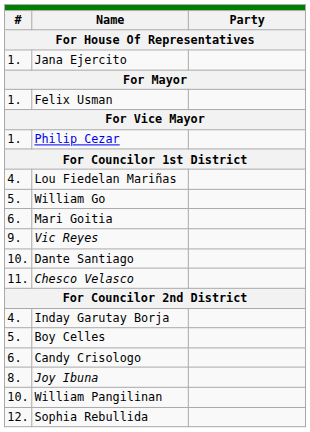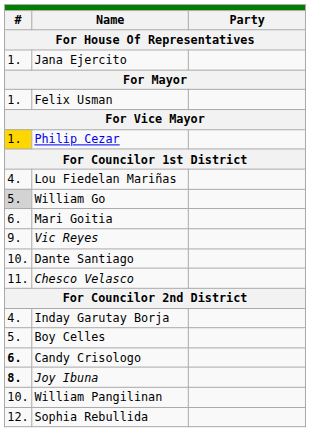(14, 139) no background -> (14, 139) gold background
(14, 199) no background -> (14, 199) lightgrey background
(14, 357) normal -> (14, 357) bold
(14, 377) normal -> (14, 377) bold
